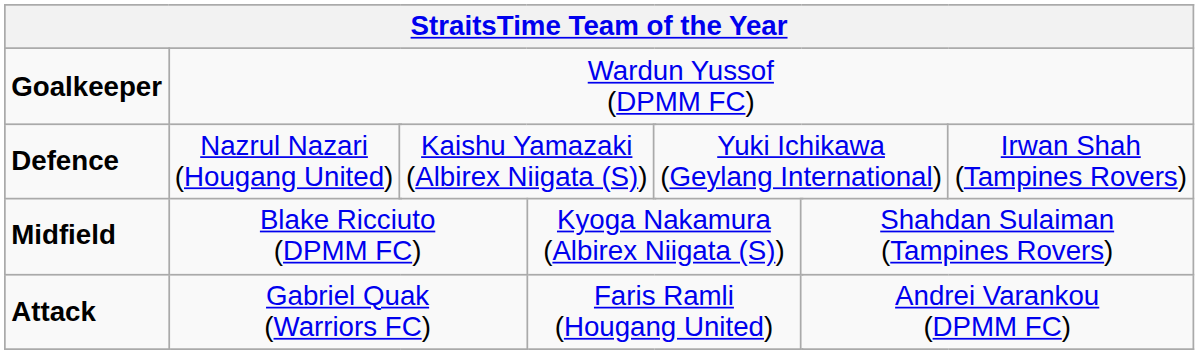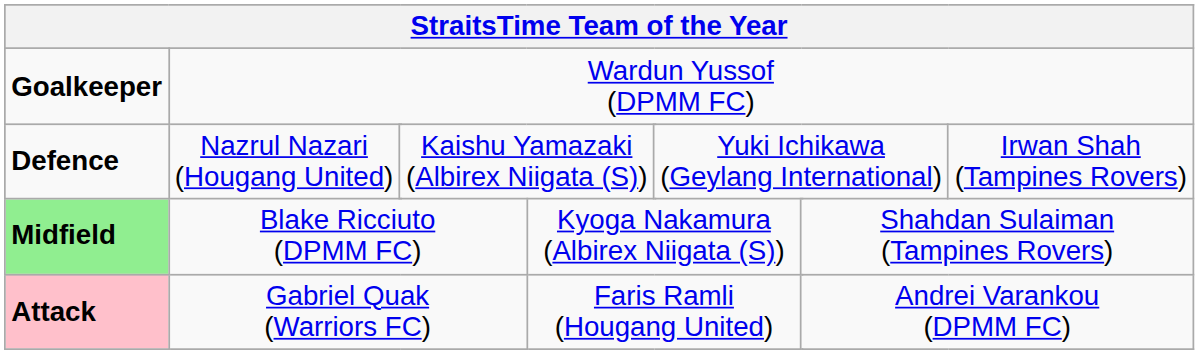(64, 235) no background -> (64, 235) lightgreen background
(54, 311) no background -> (54, 311) pink background
